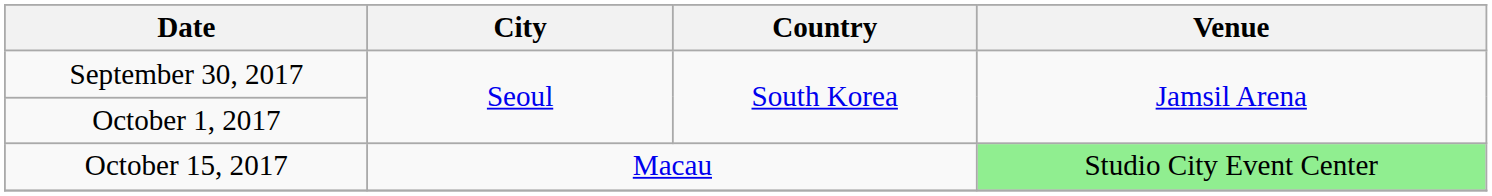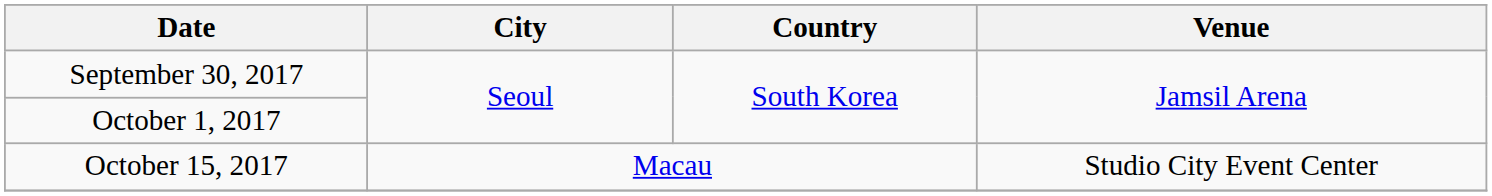(1231, 166) lightgreen background -> (1231, 166) no background
